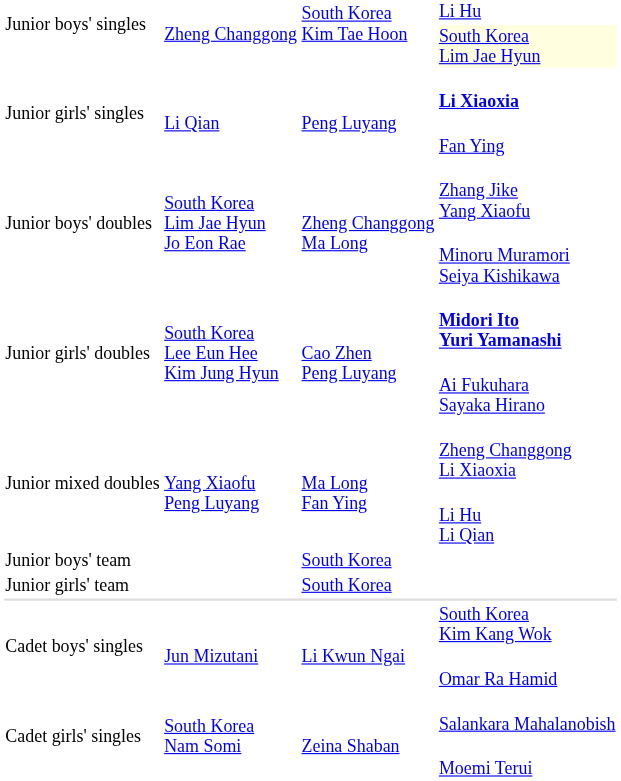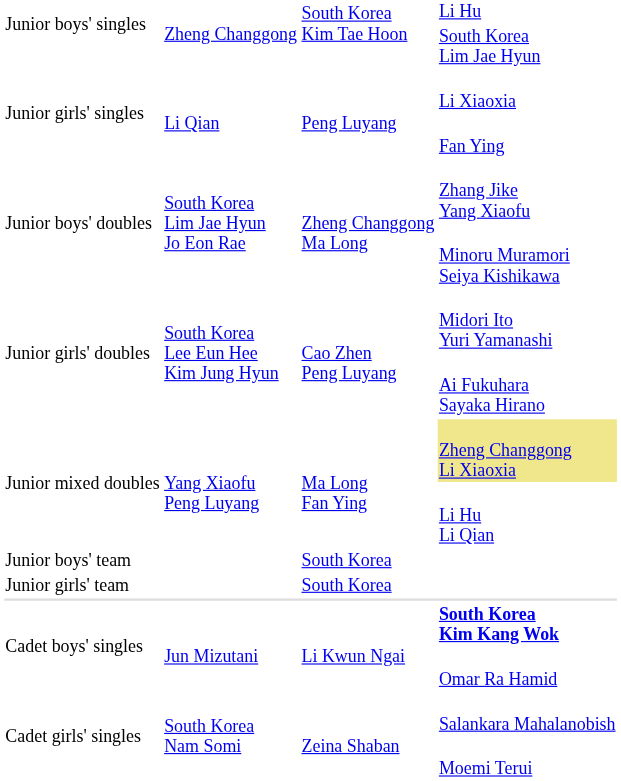(490, 46) lightyellow background -> (490, 46) no background
(479, 101) bold -> (477, 101) normal
(500, 330) bold -> (496, 330) normal
(505, 460) no background -> (505, 460) khaki background
(495, 624) normal -> (499, 624) bold
